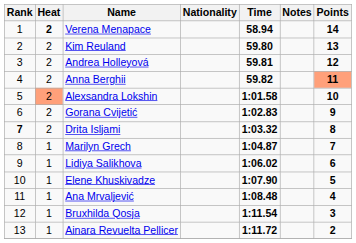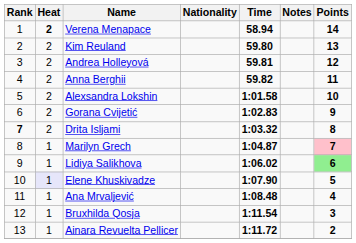(333, 79) lightsalmon background -> (333, 79) no background
(49, 96) lightsalmon background -> (49, 96) no background
(333, 146) no background -> (333, 146) pink background
(333, 163) no background -> (333, 163) lightgreen background
(49, 180) no background -> (49, 180) lavender background
